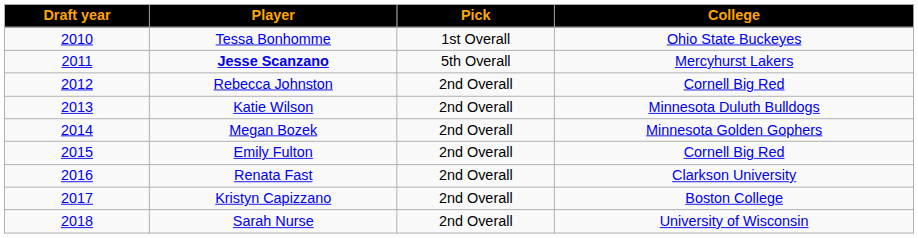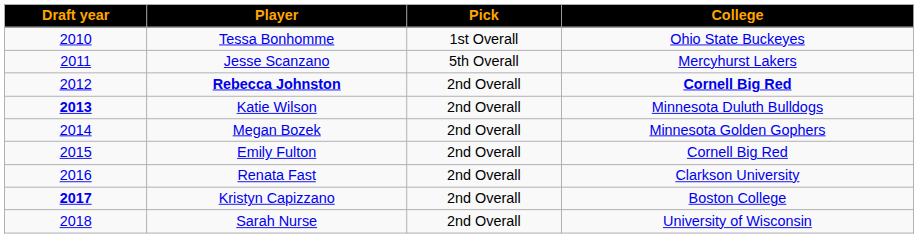(273, 61) bold -> (277, 61) normal
(273, 84) normal -> (277, 84) bold
(734, 84) normal -> (737, 84) bold
(77, 107) normal -> (76, 107) bold
(77, 198) normal -> (76, 198) bold
